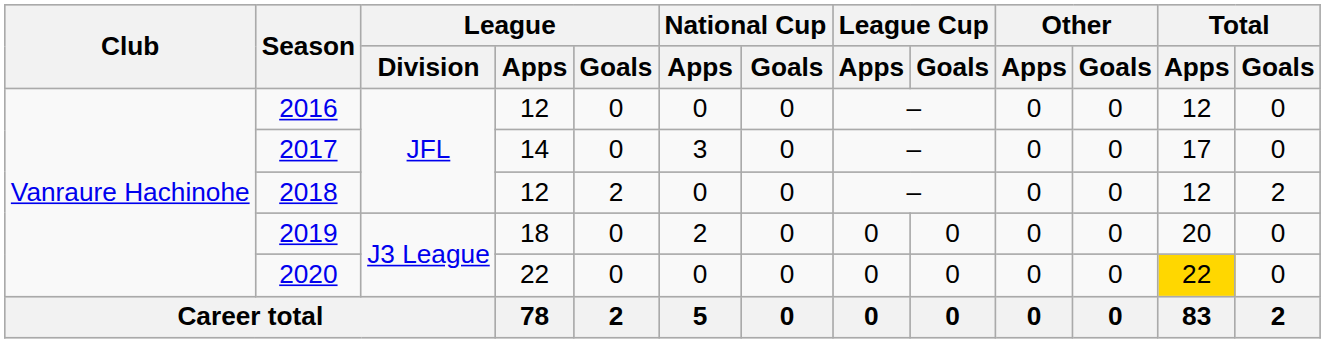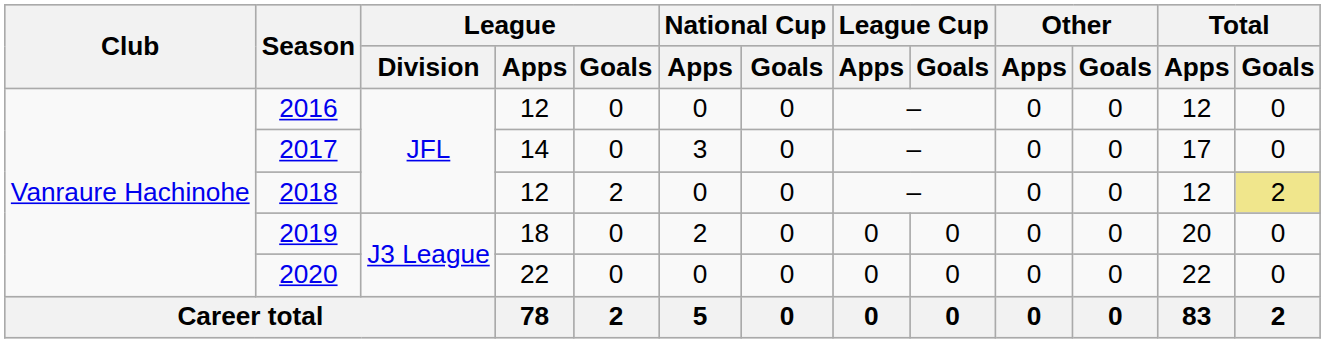(1278, 191) no background -> (1278, 191) khaki background
(1197, 274) gold background -> (1197, 274) no background
